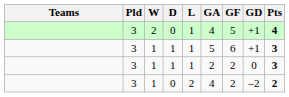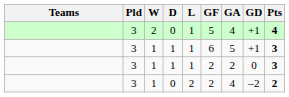columns swapped: (233, 13) <-> (212, 13)
